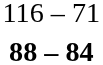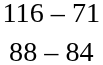(51, 51) bold -> (51, 51) normal
